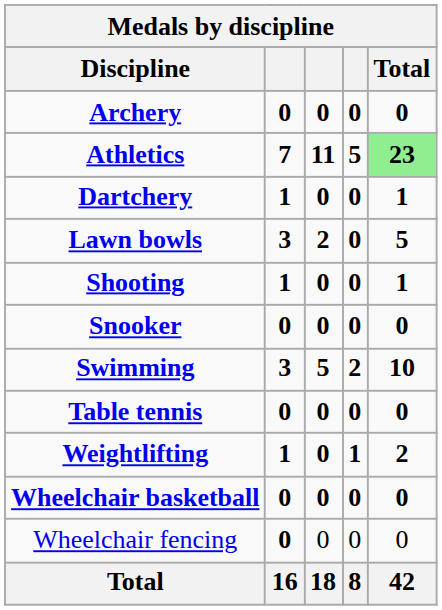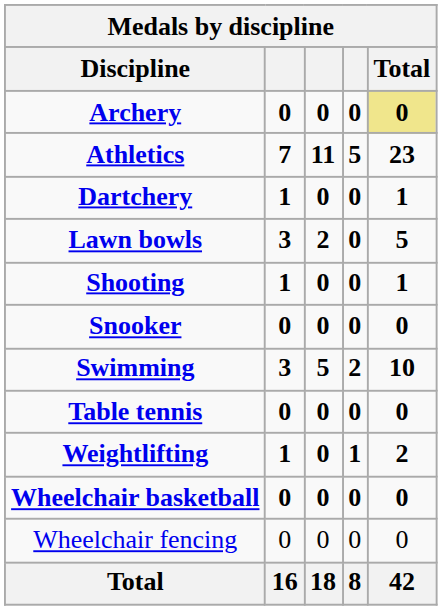(402, 111) no background -> (402, 111) khaki background
(402, 154) lightgreen background -> (402, 154) no background
(285, 539) bold -> (285, 539) normal
